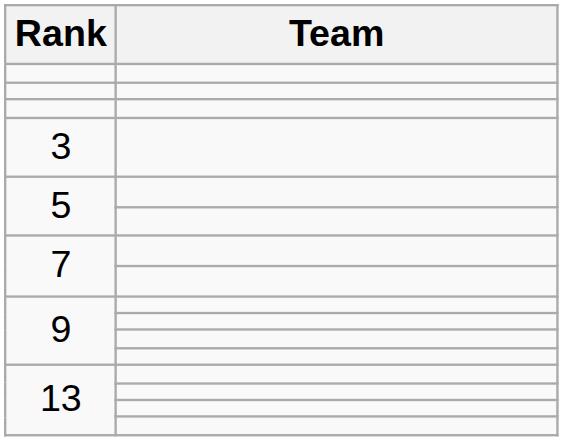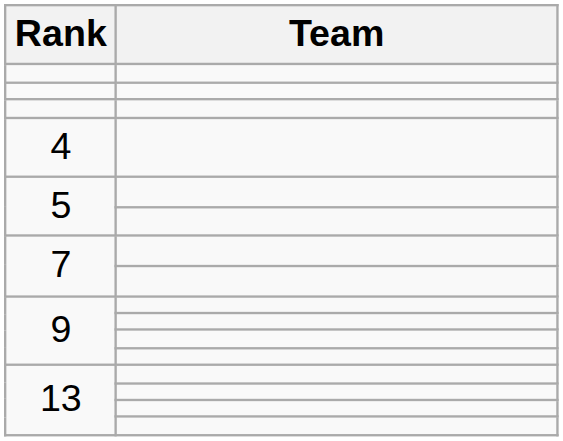(61, 145) 3 -> (61, 145) 4
